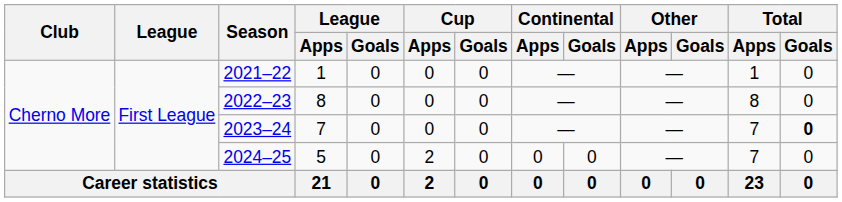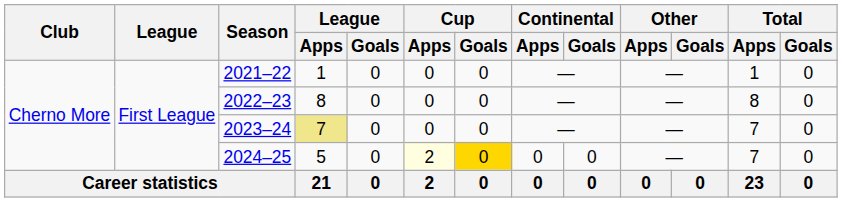(321, 129) no background -> (321, 129) khaki background
(808, 129) bold -> (808, 129) normal
(429, 156) no background -> (429, 156) lightyellow background
(484, 156) no background -> (484, 156) gold background
